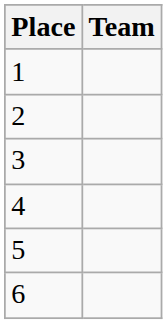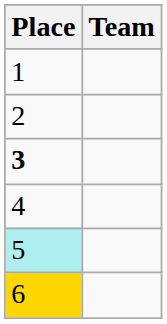(18, 160) normal -> (18, 160) bold
(18, 250) no background -> (18, 250) paleturquoise background
(18, 294) no background -> (18, 294) gold background
